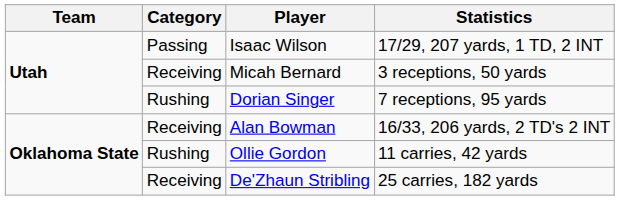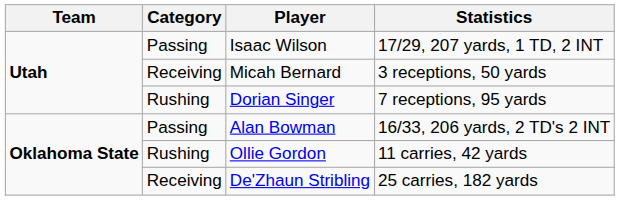(184, 126) Receiving -> (177, 126) Passing
